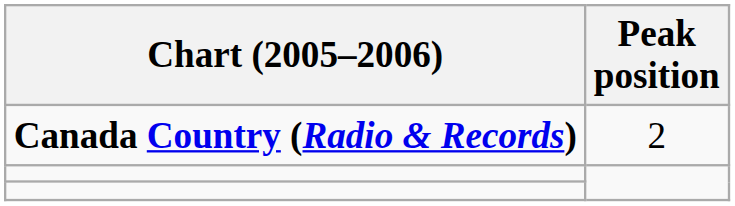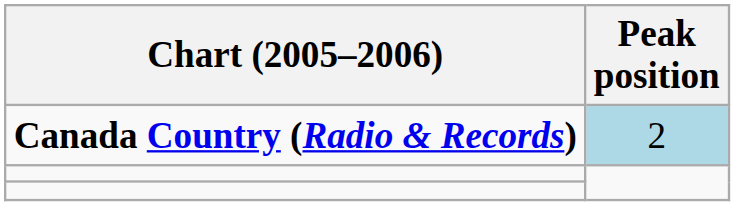(657, 134) no background -> (657, 134) lightblue background
